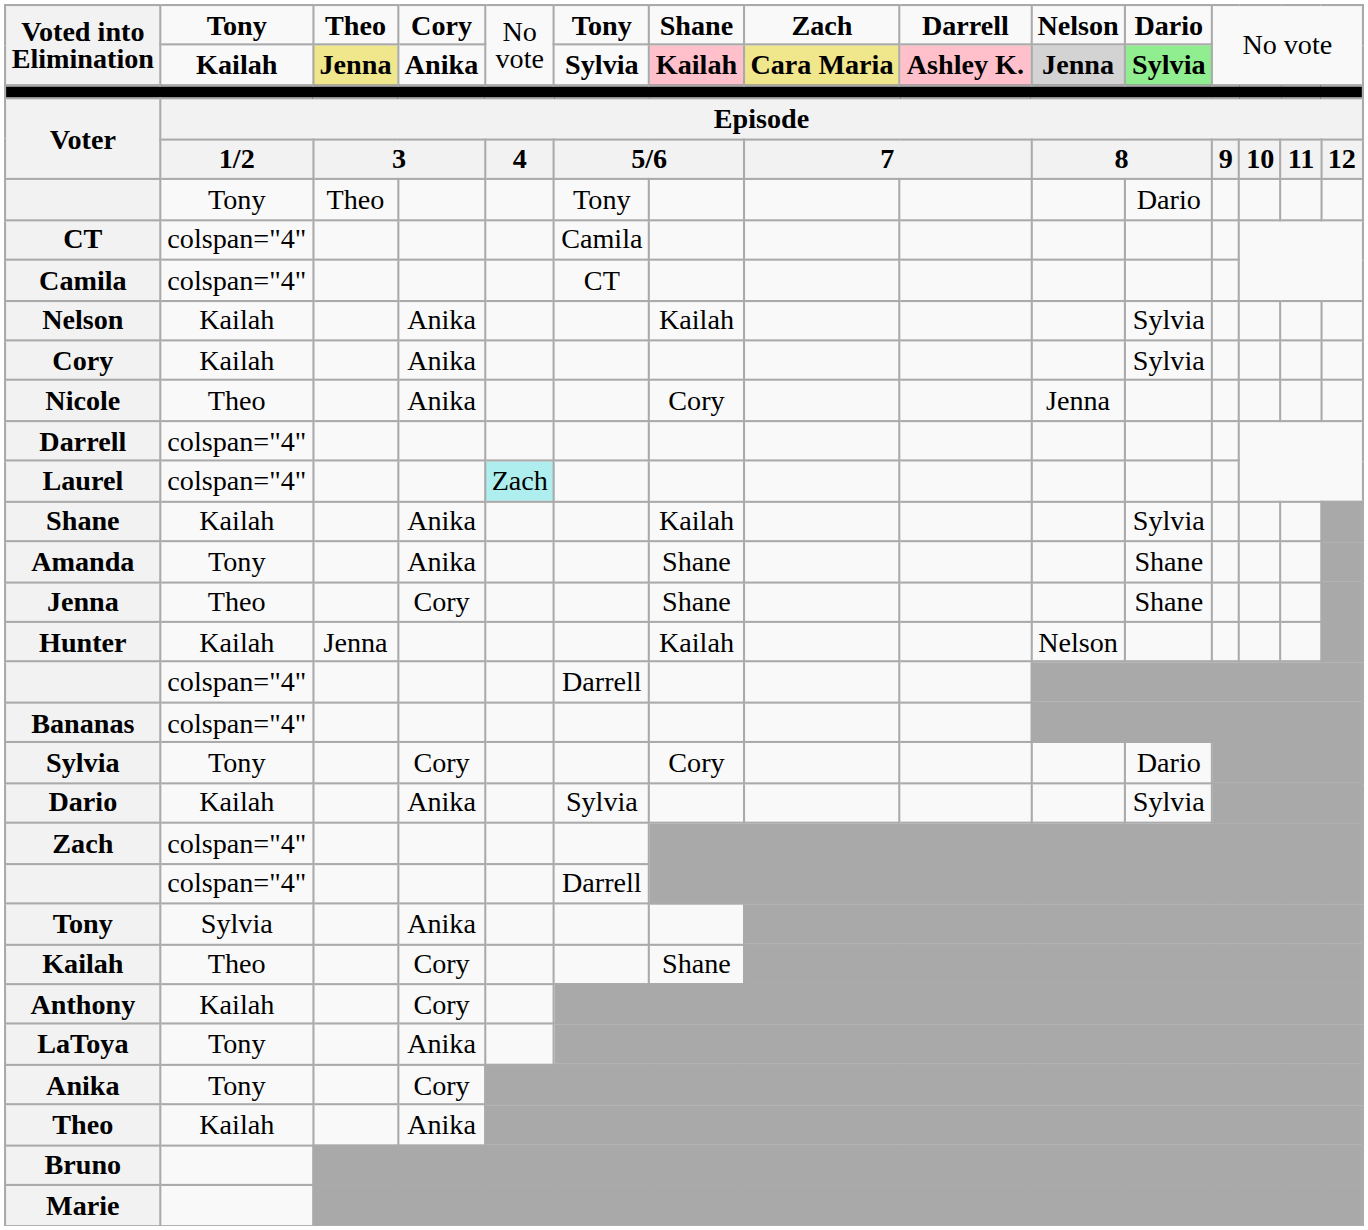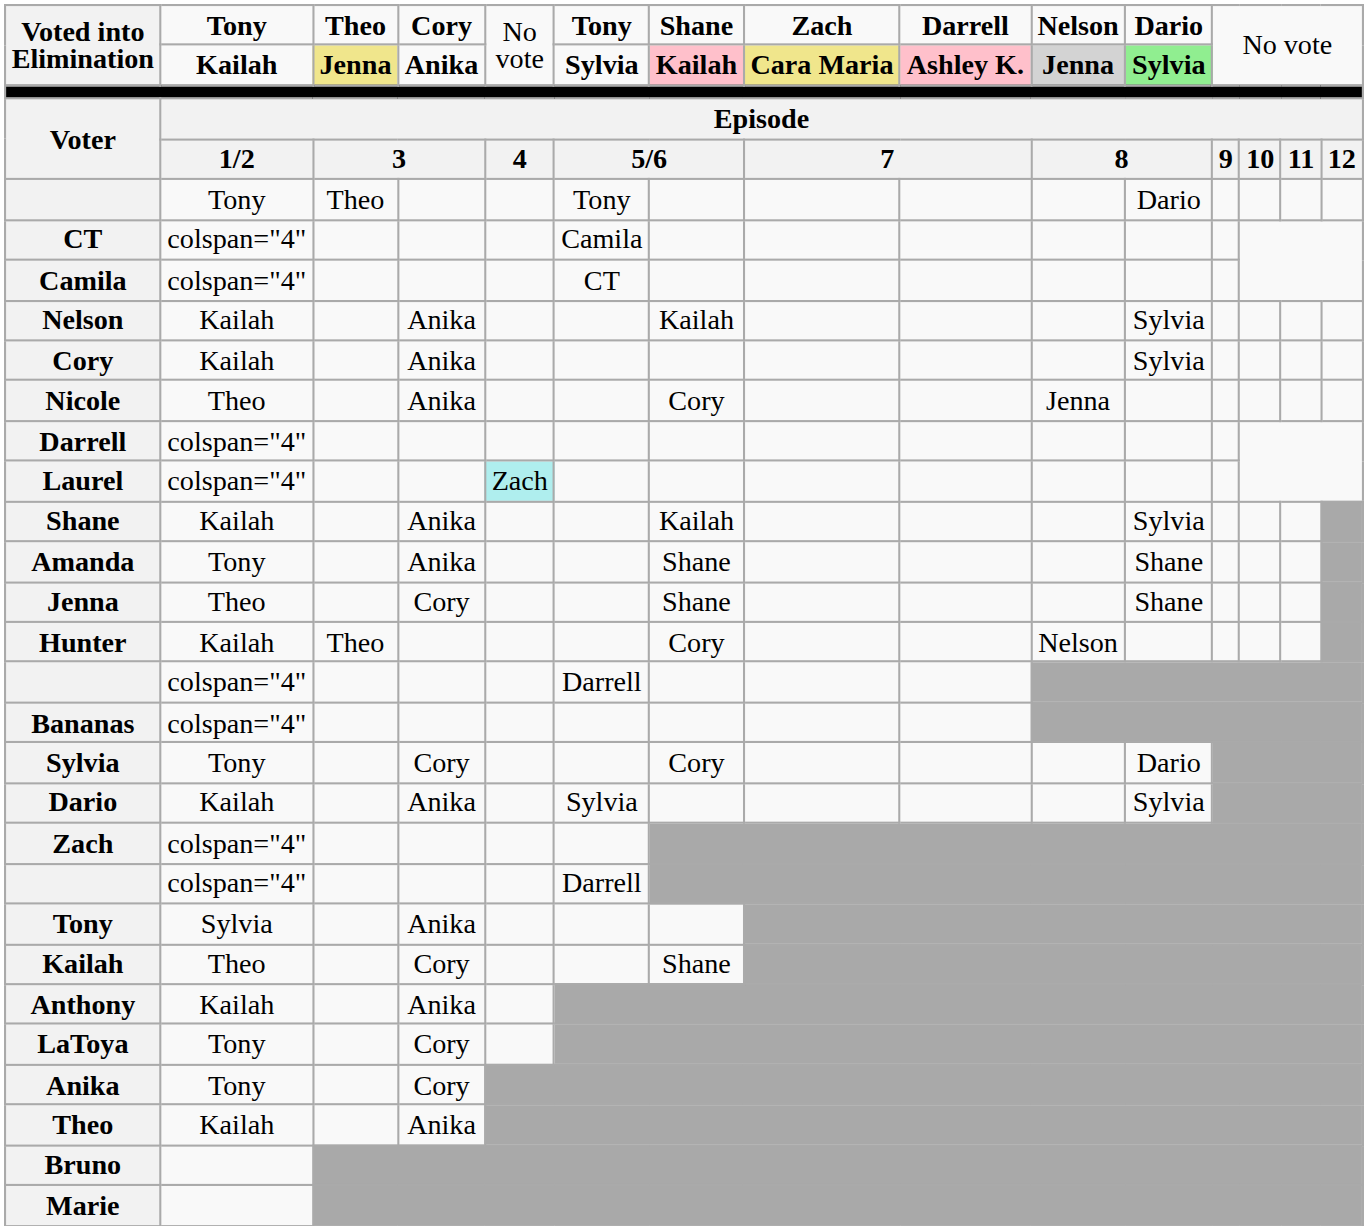(355, 642) Jenna -> (356, 642) Theo
(696, 642) Kailah -> (696, 642) Cory
(442, 1004) Cory -> (442, 1004) Anika
(442, 1044) Anika -> (442, 1044) Cory
